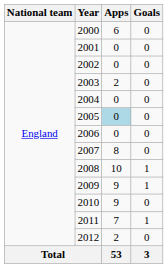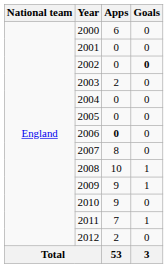(147, 64) normal -> (147, 64) bold
(116, 116) lightblue background -> (116, 116) no background
(116, 133) normal -> (116, 133) bold
